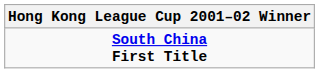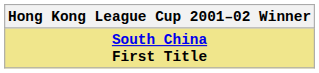(160, 48) no background -> (160, 48) khaki background
